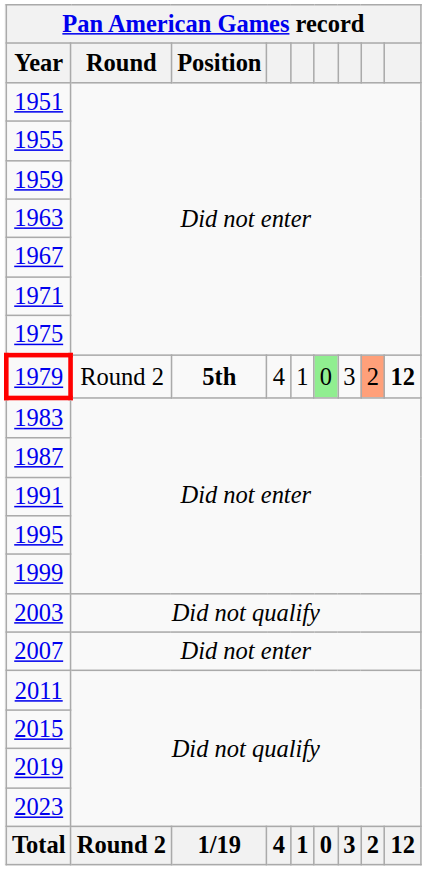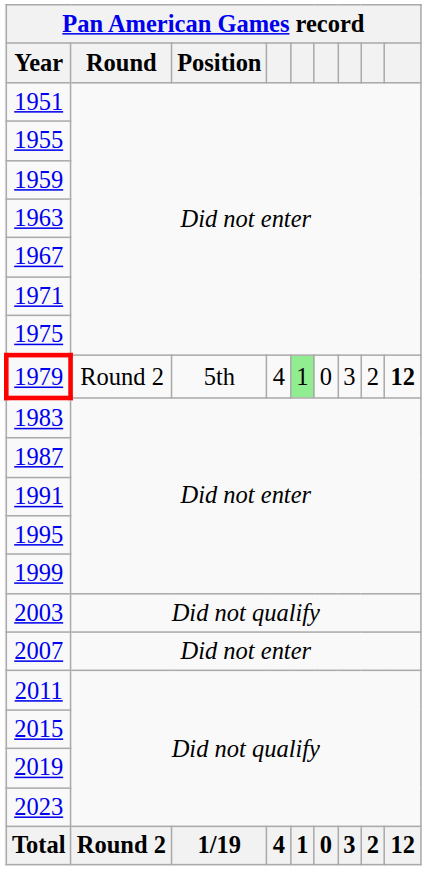(219, 376) bold -> (219, 376) normal
(302, 376) no background -> (302, 376) lightgreen background
(326, 376) lightgreen background -> (326, 376) no background
(373, 376) lightsalmon background -> (373, 376) no background
